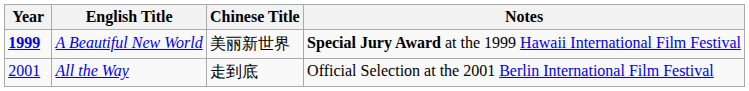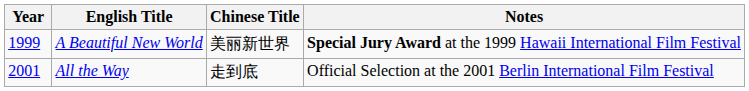(24, 42) bold -> (24, 42) normal
